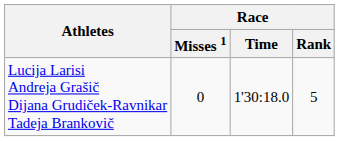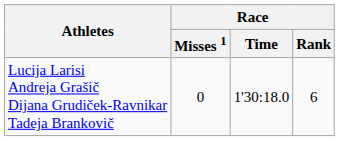(314, 97) 5 -> (314, 97) 6
